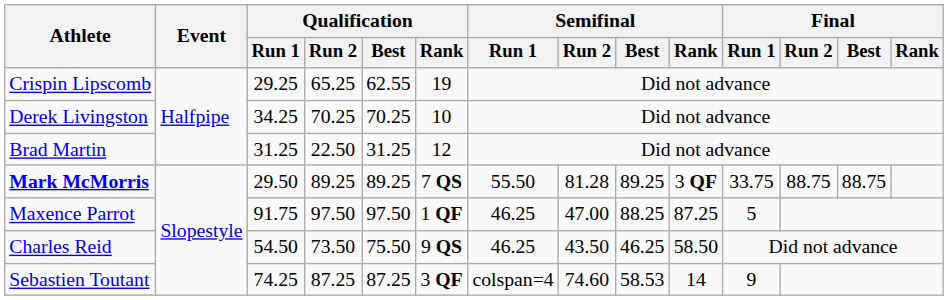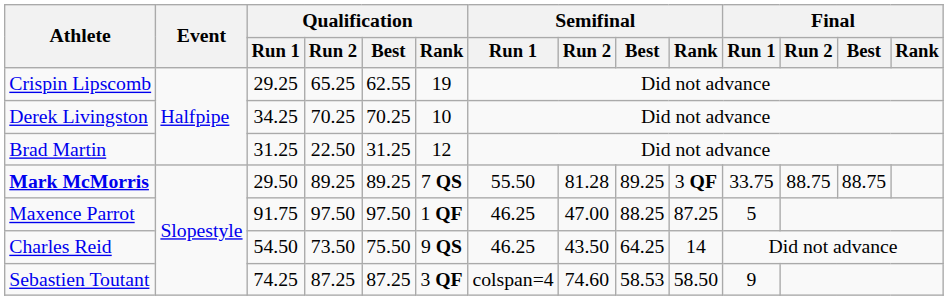(642, 247) 46.25 -> (642, 247) 64.25
(696, 247) 58.50 -> (696, 247) 14
(696, 279) 14 -> (696, 279) 58.50
